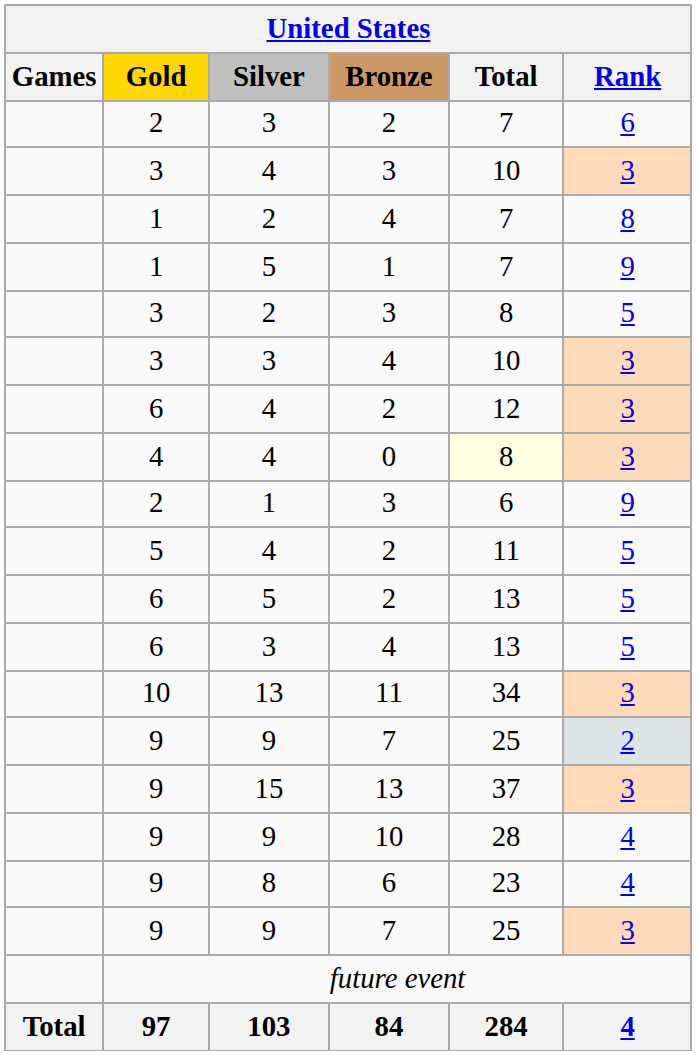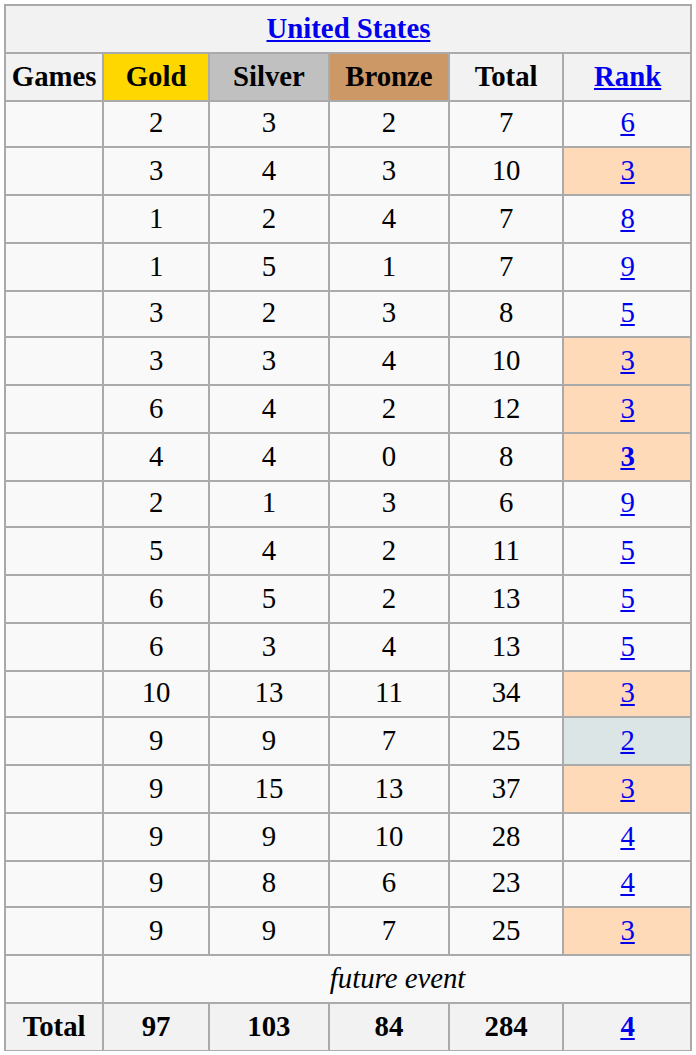(506, 456) lightyellow background -> (506, 456) no background
(628, 456) normal -> (628, 456) bold
